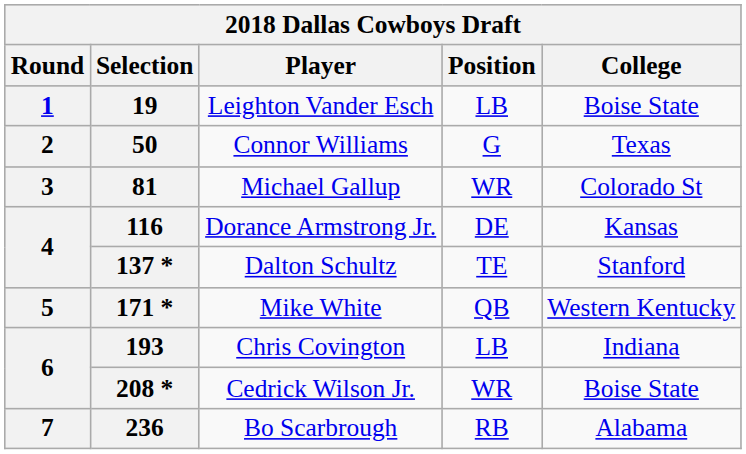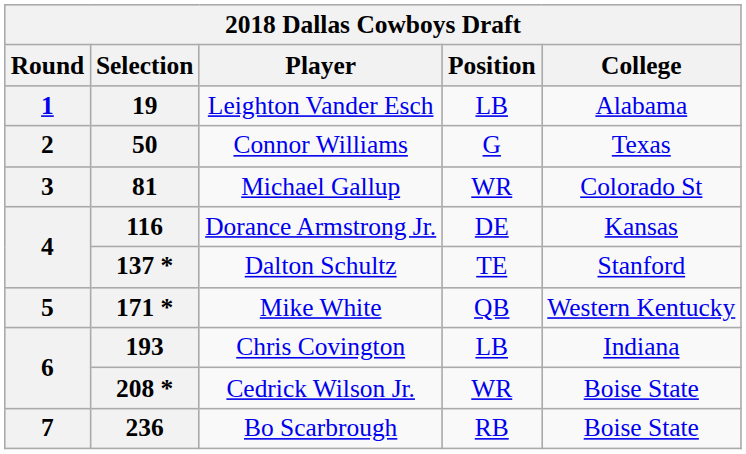(641, 105) Boise State -> (641, 105) Alabama
(641, 428) Alabama -> (641, 428) Boise State
